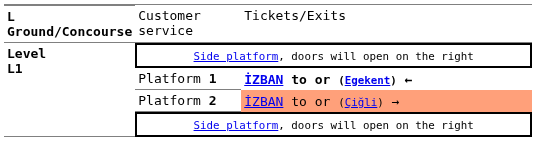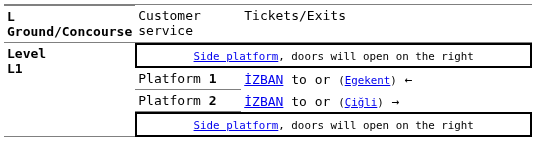(328, 79) bold -> (328, 79) normal
(322, 101) lightsalmon background -> (322, 101) no background
